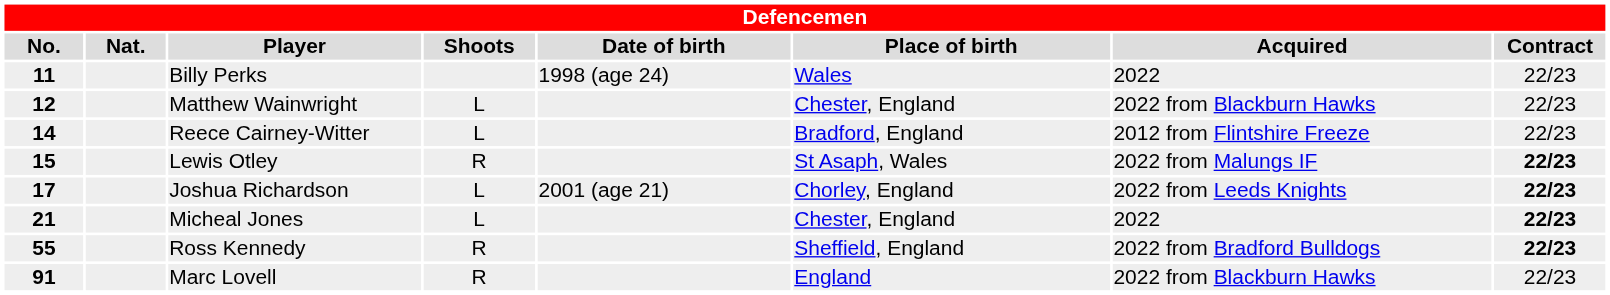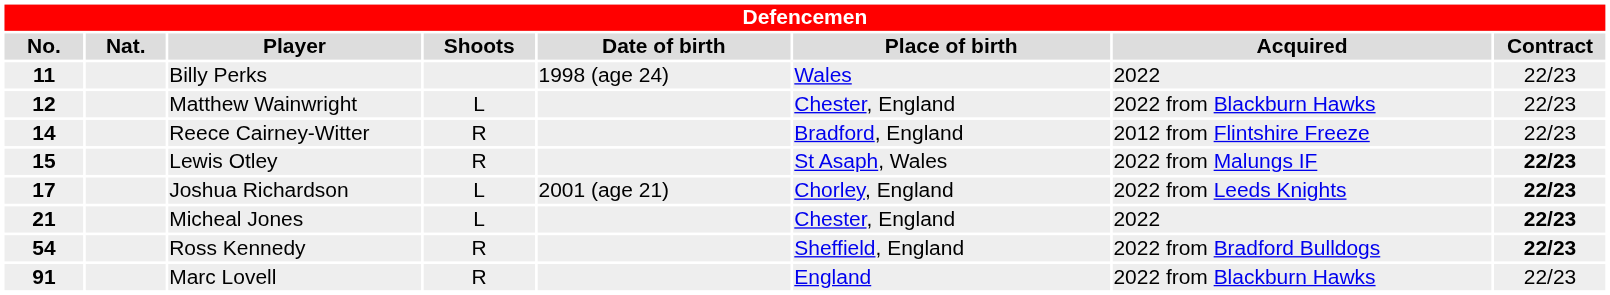(479, 132) L -> (479, 132) R
(44, 248) 55 -> (44, 248) 54
